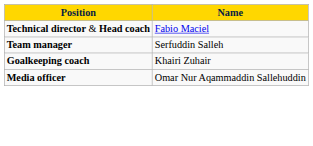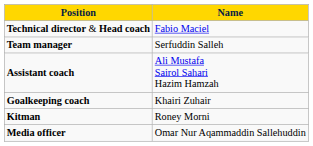+ row: (40, 72)
+ row: (23, 116)
